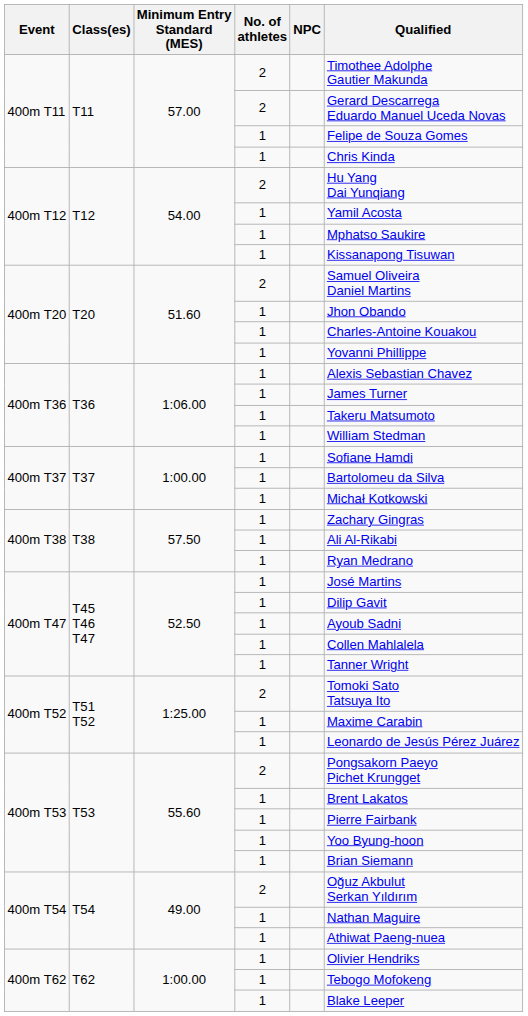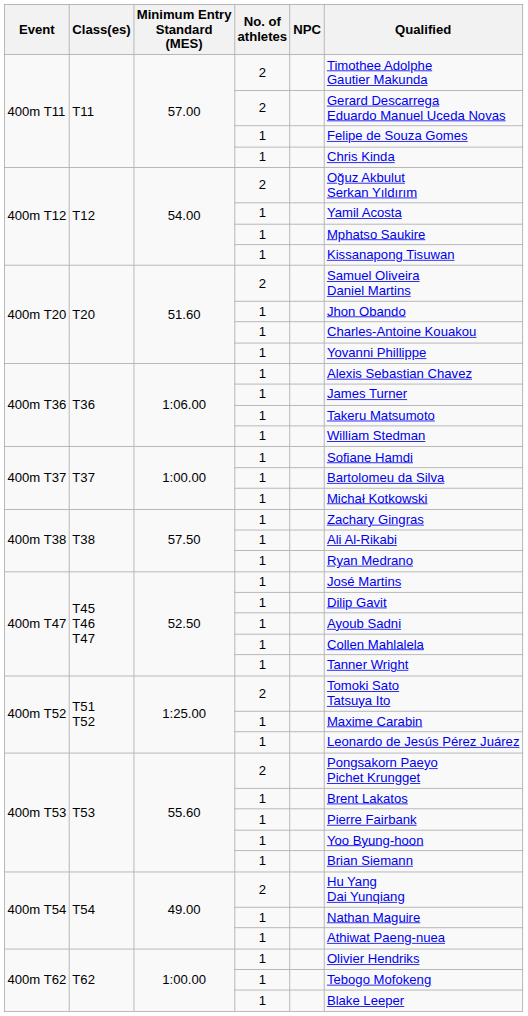(366, 185) Hu Yang Dai Yunqiang -> (372, 185) Oğuz Akbulut Serkan Yıldırım
(372, 889) Oğuz Akbulut Serkan Yıldırım -> (366, 889) Hu Yang Dai Yunqiang
